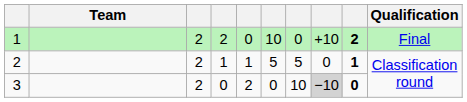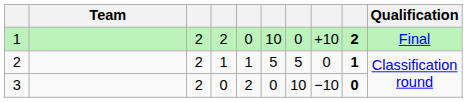(326, 85) lightgrey background -> (326, 85) no background
